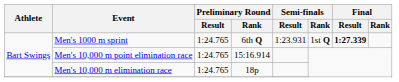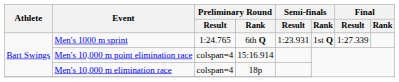(350, 40) bold -> (353, 40) normal
(213, 55) 1:24.765 -> (215, 55) colspan=4
(213, 70) 1:24.765 -> (215, 70) colspan=4
